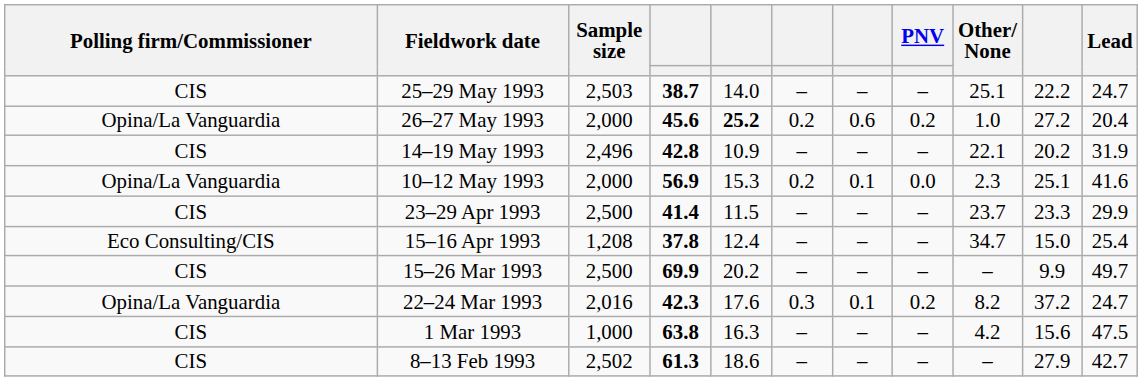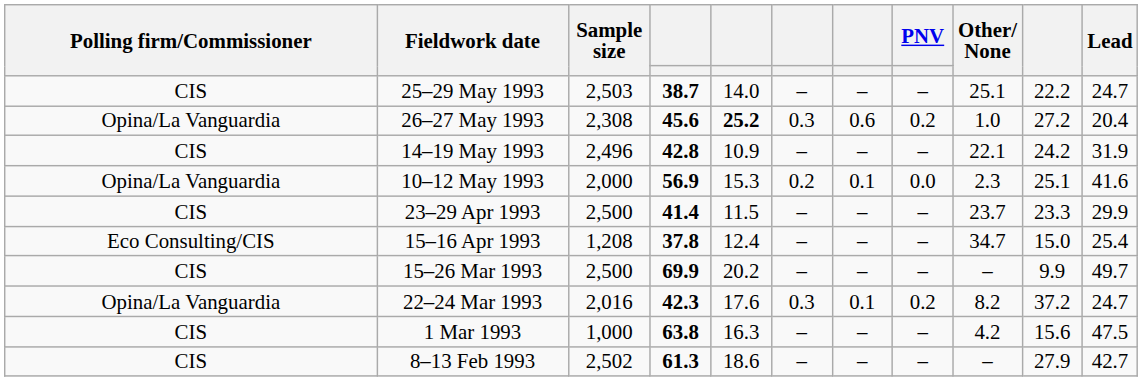(609, 121) 2,000 -> (609, 121) 2,308
(802, 121) 0.2 -> (802, 121) 0.3
(1052, 151) 20.2 -> (1052, 151) 24.2
